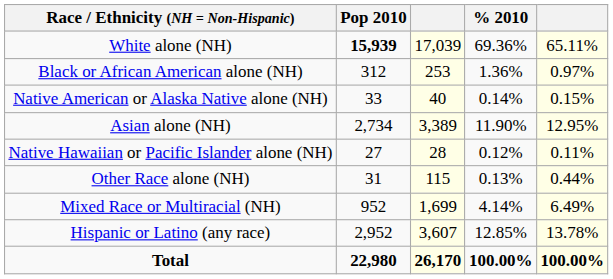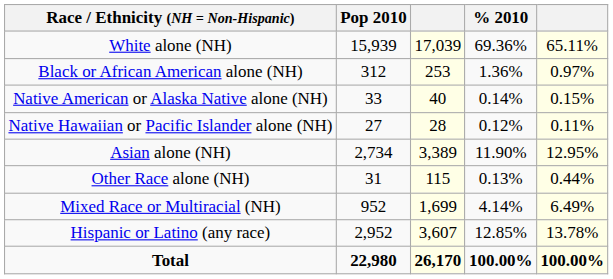(373, 44) bold -> (373, 44) normal
rows swapped: (170, 125) <-> (170, 152)
